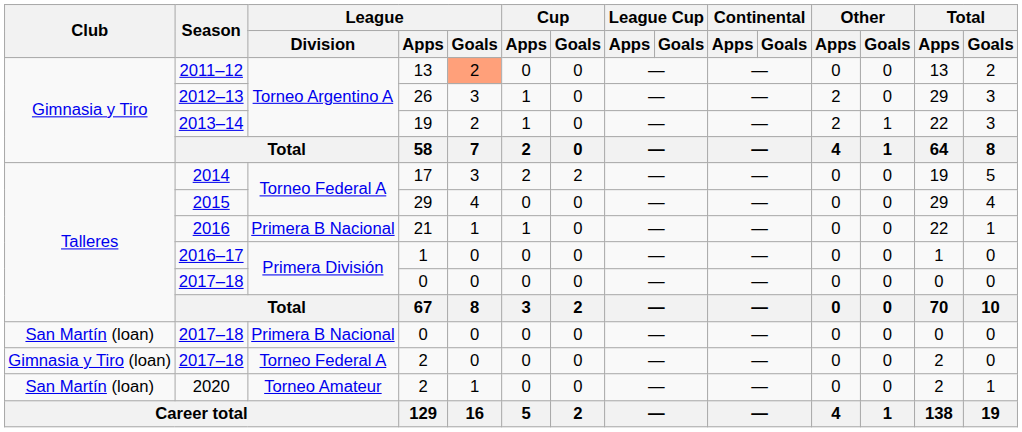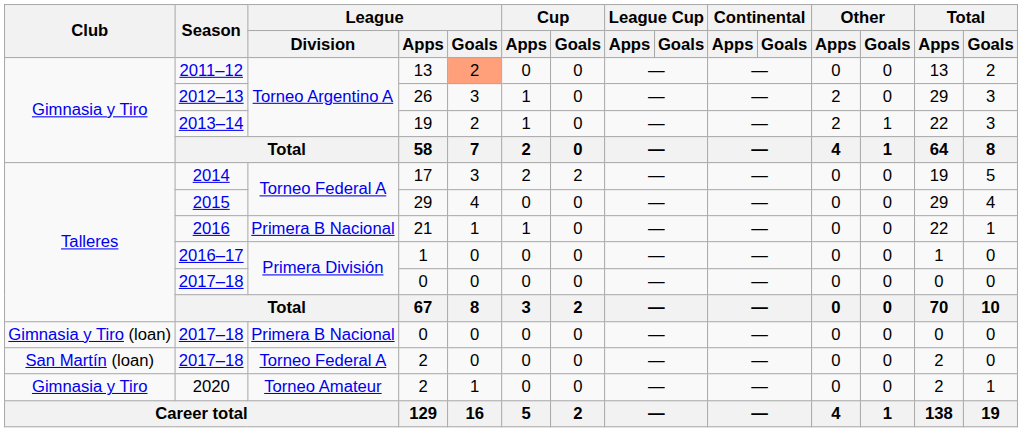(90, 334) San Martín (loan) -> (90, 334) Gimnasia y Tiro (loan)
(90, 360) Gimnasia y Tiro (loan) -> (90, 360) San Martín (loan)
(90, 387) San Martín (loan) -> (90, 387) Gimnasia y Tiro
